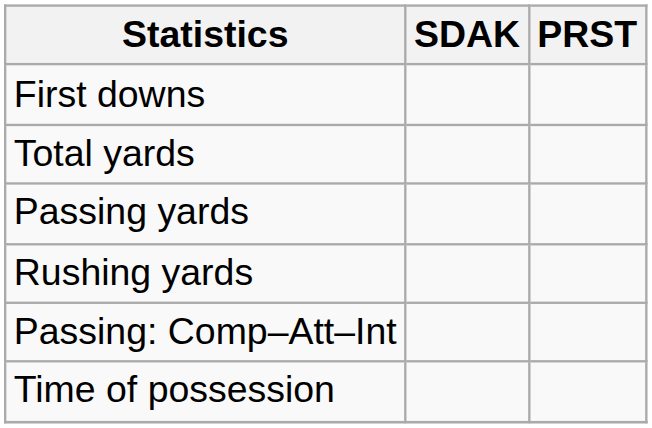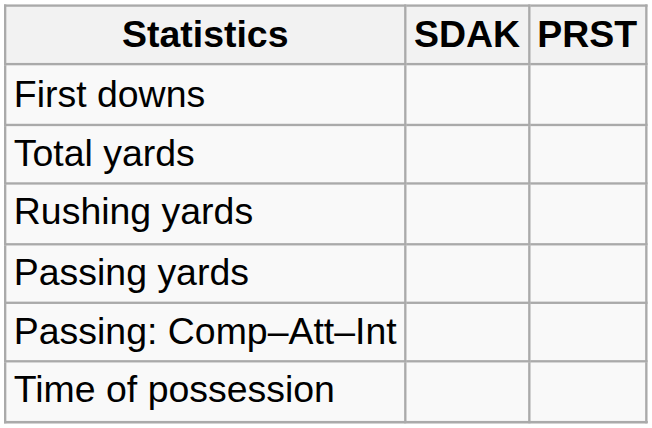rows swapped: (133, 272) <-> (131, 212)
